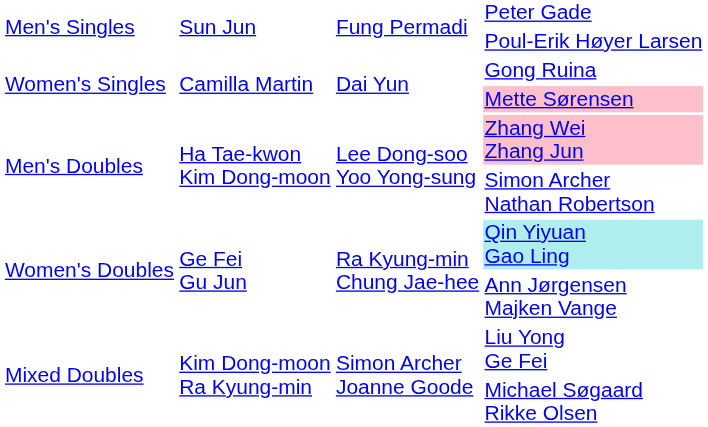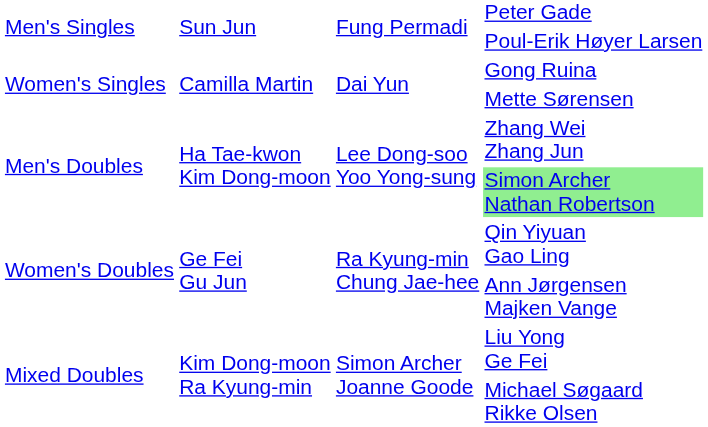(559, 99) pink background -> (559, 99) no background
(535, 139) pink background -> (535, 139) no background
(570, 192) no background -> (570, 192) lightgreen background
(535, 244) paleturquoise background -> (535, 244) no background
